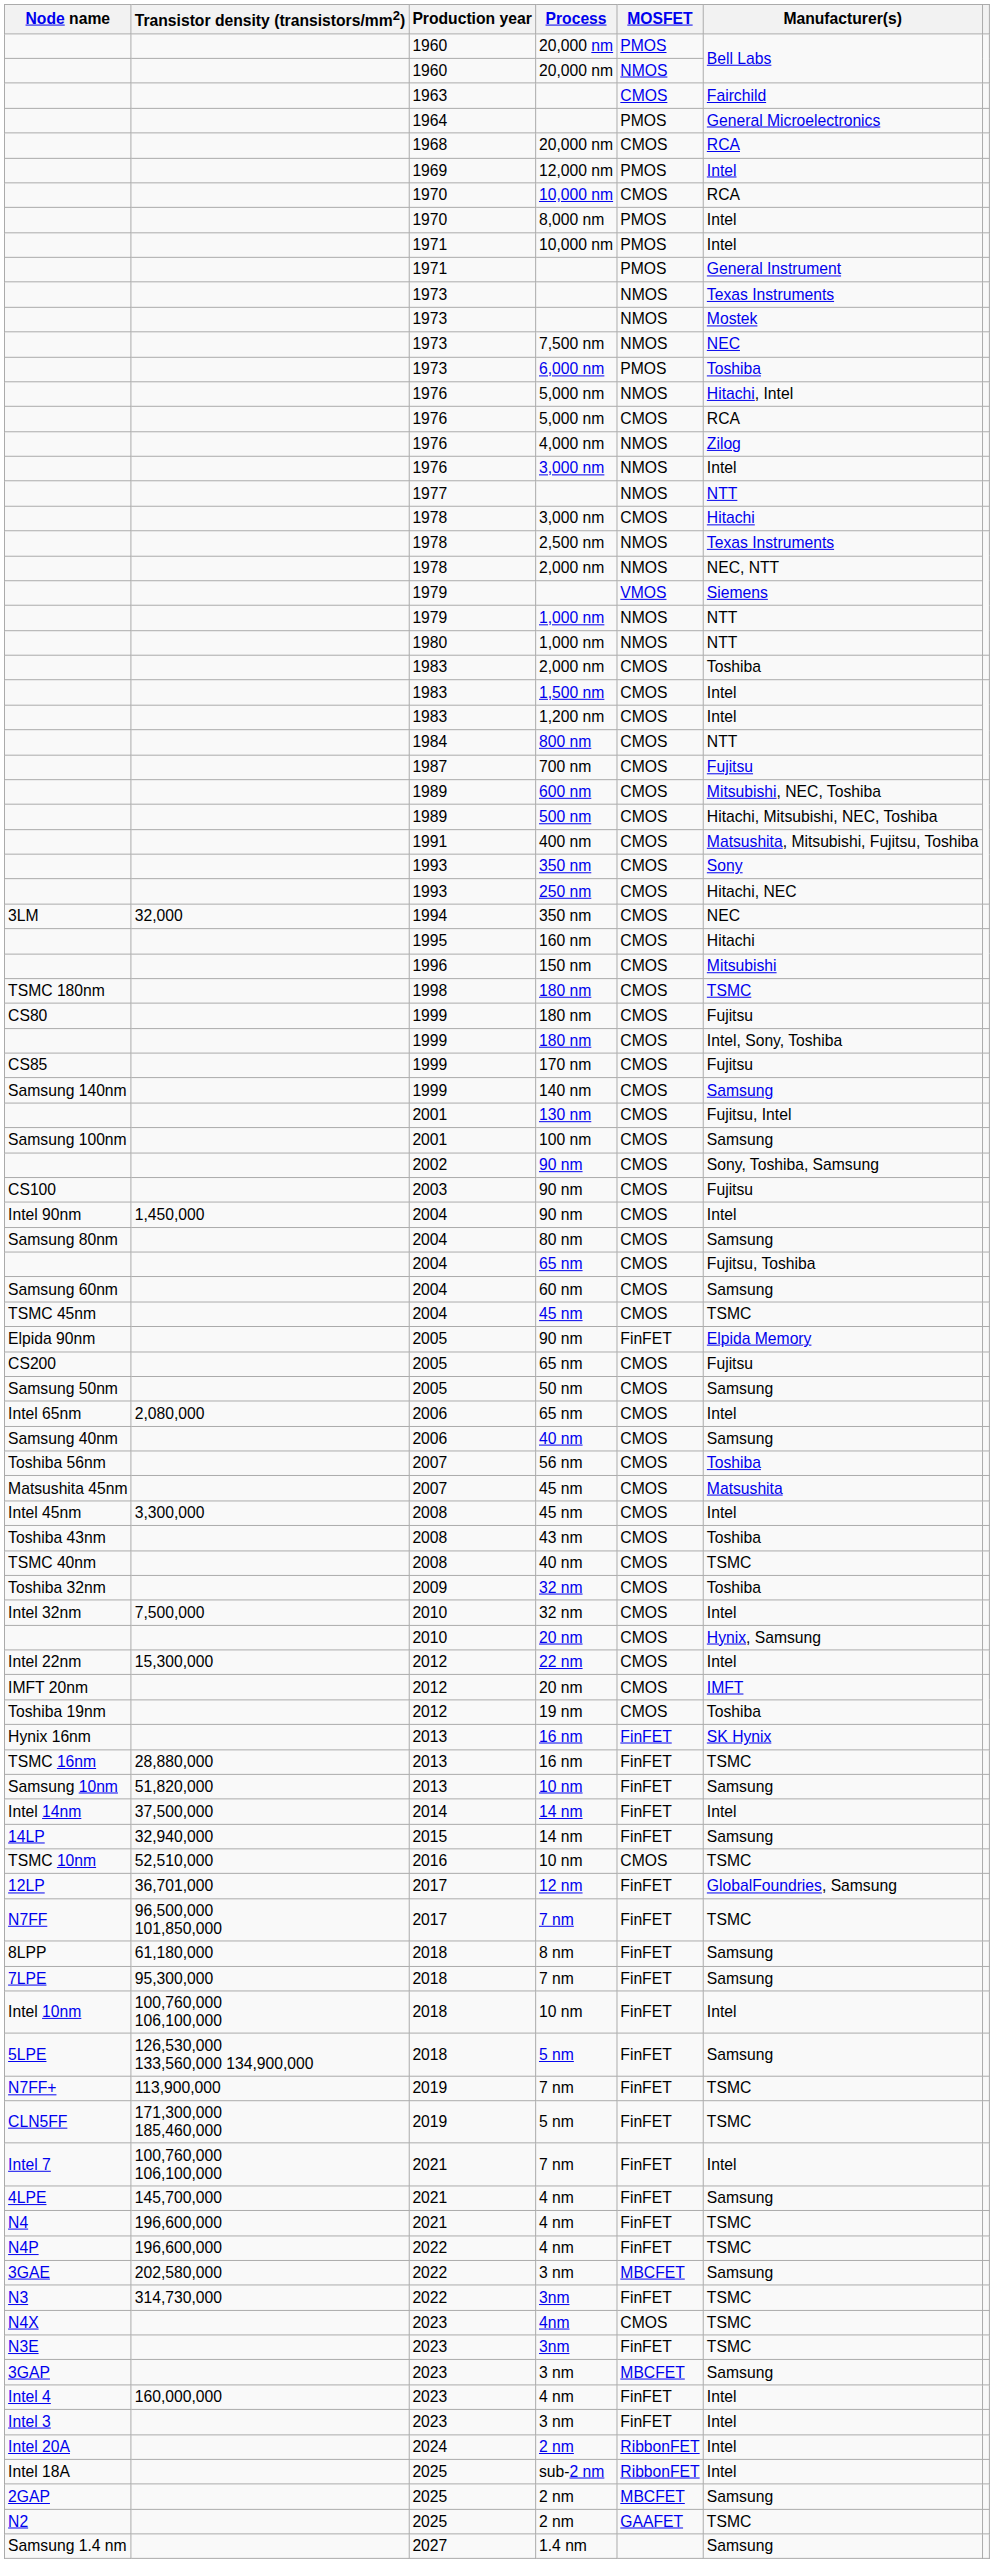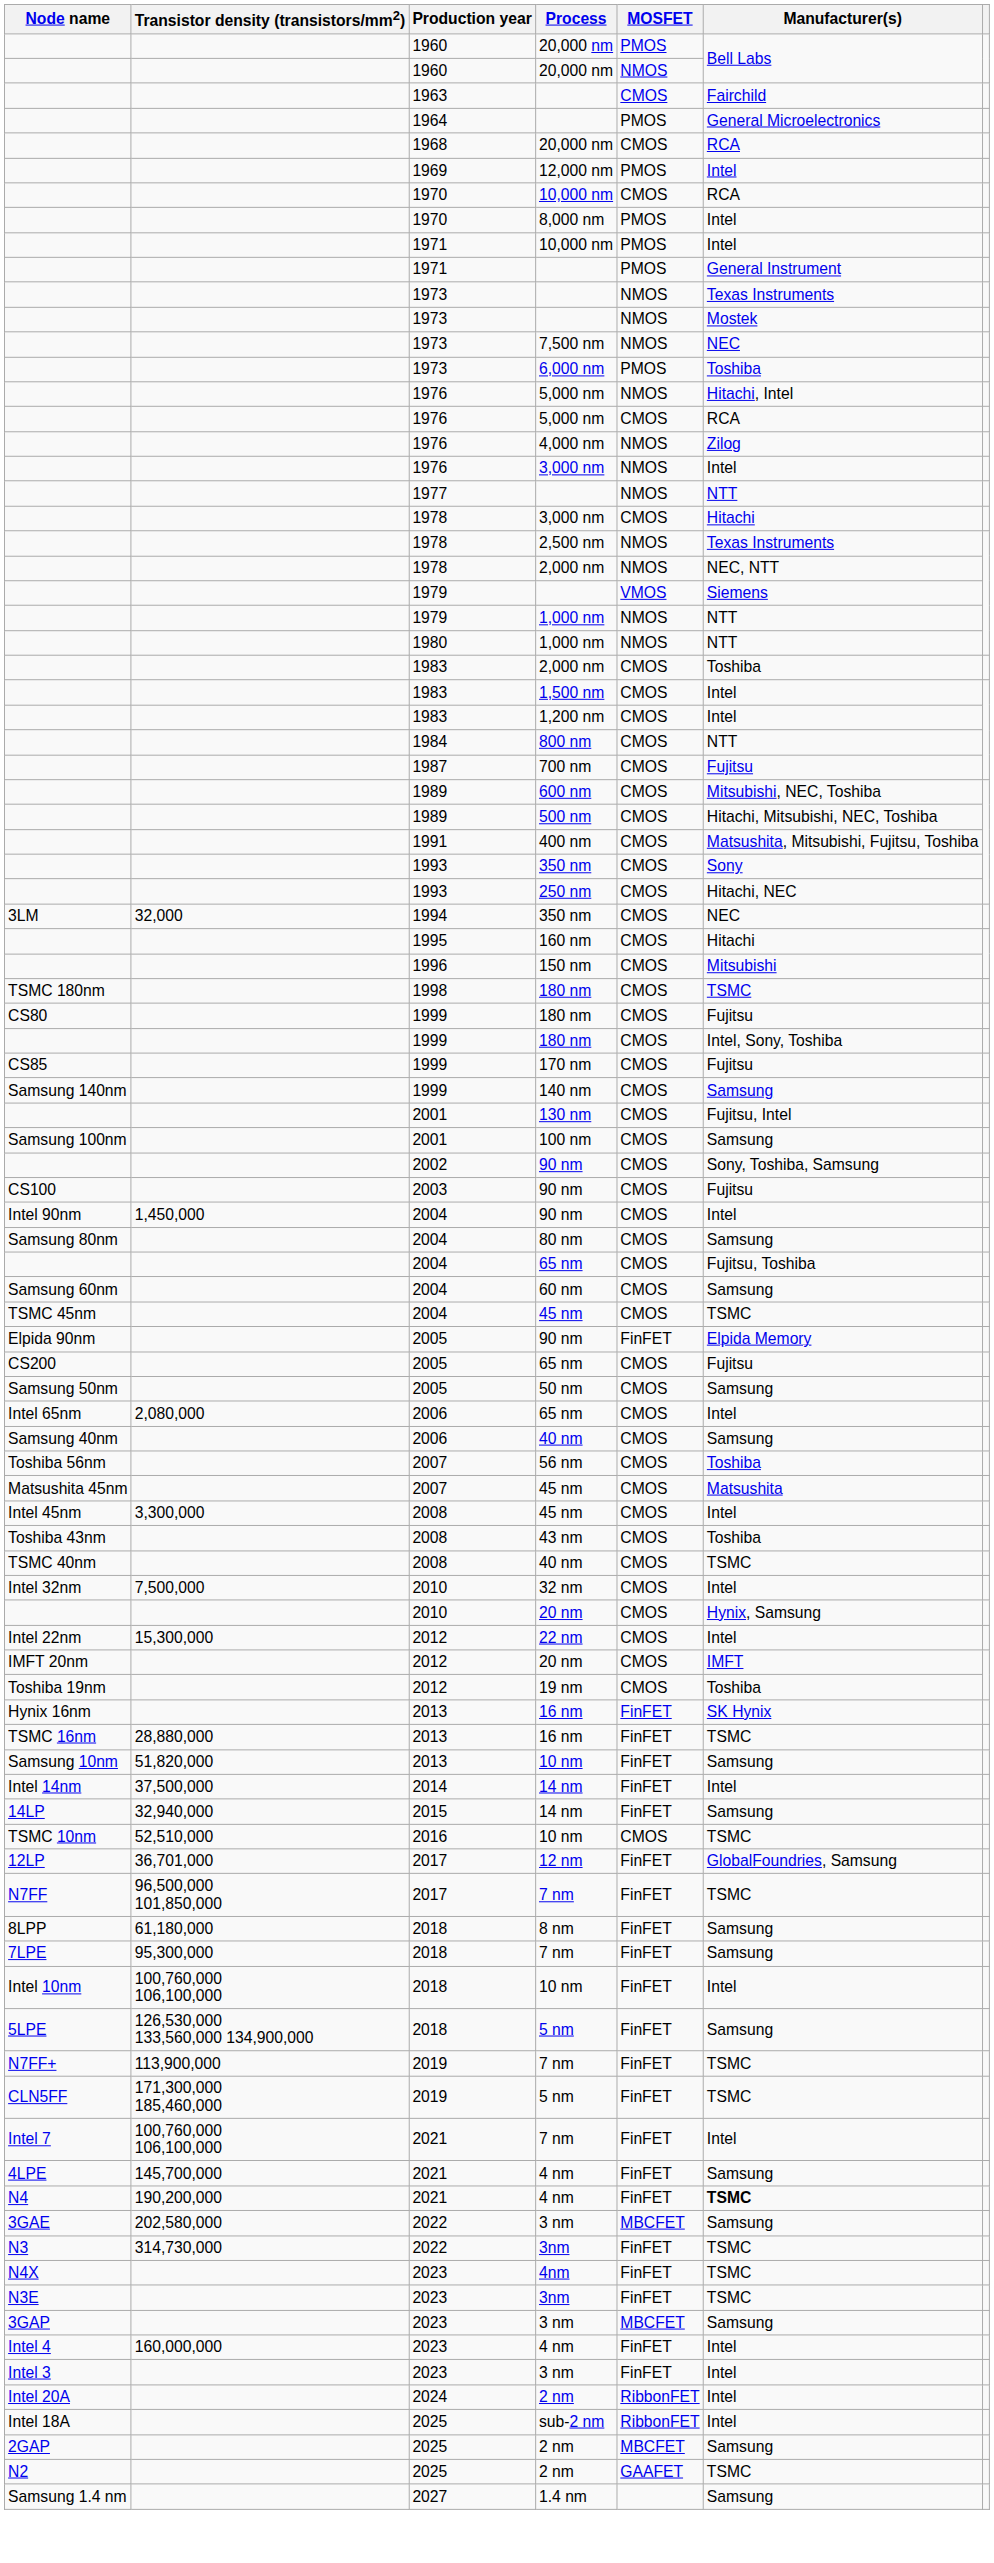- row: (57, 1587)
(178, 2223) 196,600,000 -> (178, 2198) 190,200,000
(729, 2223) normal -> (729, 2198) bold
- row: (23, 2247)
(644, 2322) CMOS -> (646, 2272) FinFET
